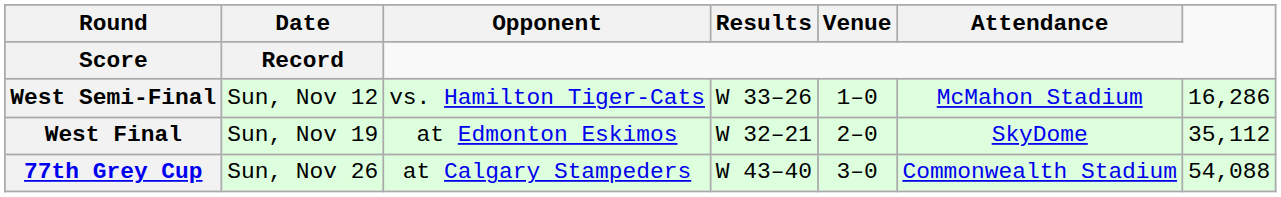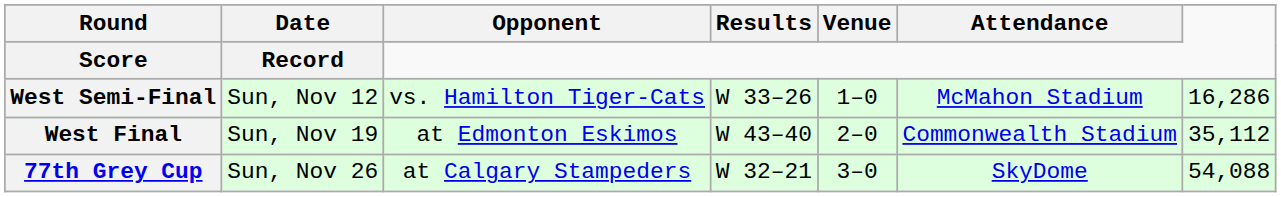(764, 135) W 32–21 -> (764, 135) W 43–40
(1040, 135) SkyDome -> (1040, 135) Commonwealth Stadium
(764, 173) W 43–40 -> (764, 173) W 32–21
(1040, 173) Commonwealth Stadium -> (1040, 173) SkyDome
